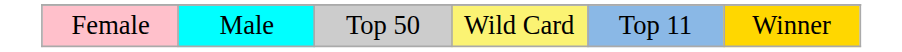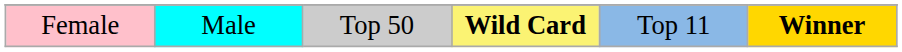(519, 25) normal -> (525, 25) bold
(792, 25) normal -> (822, 25) bold
